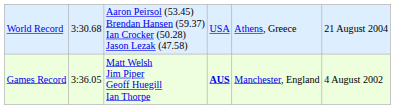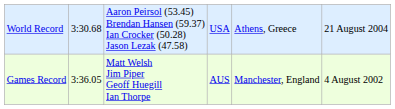(220, 79) bold -> (220, 79) normal
